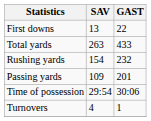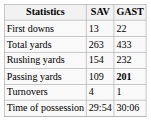(124, 76) normal -> (124, 76) bold
rows swapped: (27, 108) <-> (45, 92)
